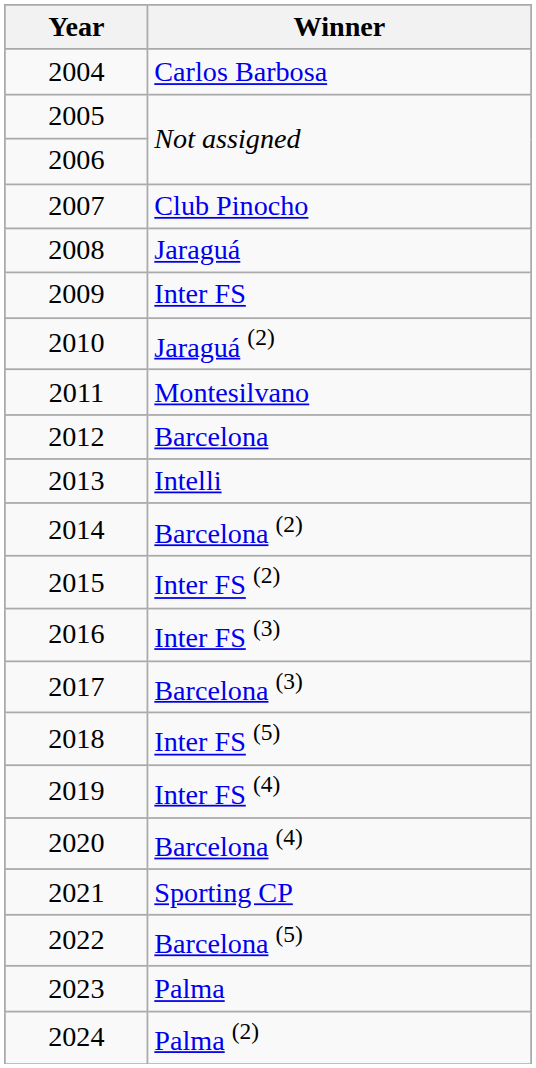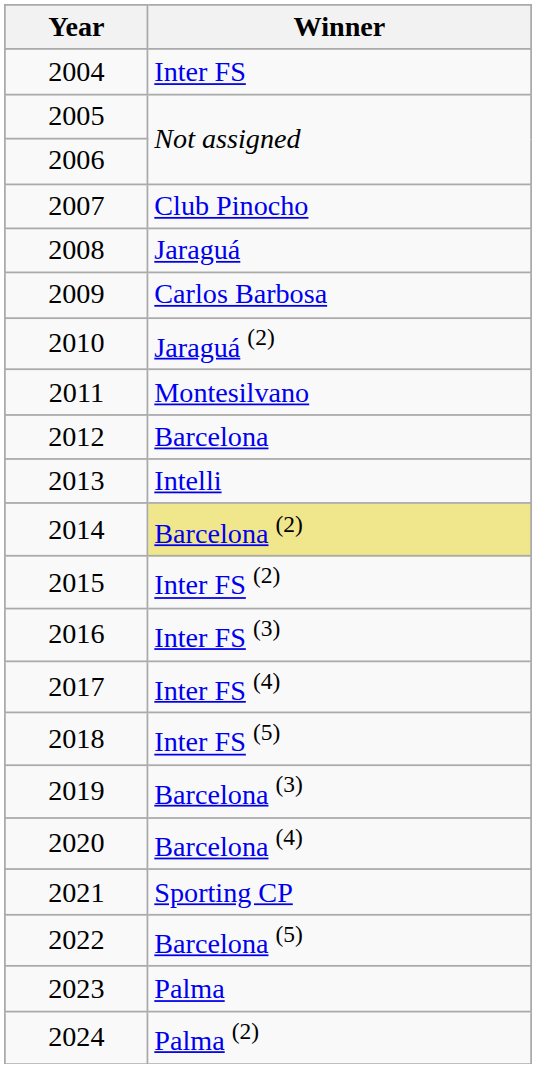(241, 71) Carlos Barbosa -> (200, 71) Inter FS
(200, 294) Inter FS -> (241, 294) Carlos Barbosa
(229, 529) no background -> (229, 529) khaki background
(229, 686) Barcelona (3) -> (217, 686) Inter FS (4)
(217, 790) Inter FS (4) -> (229, 790) Barcelona (3)
